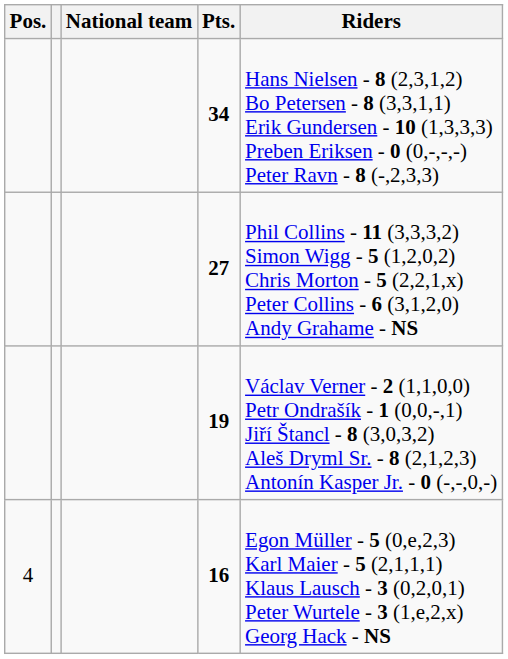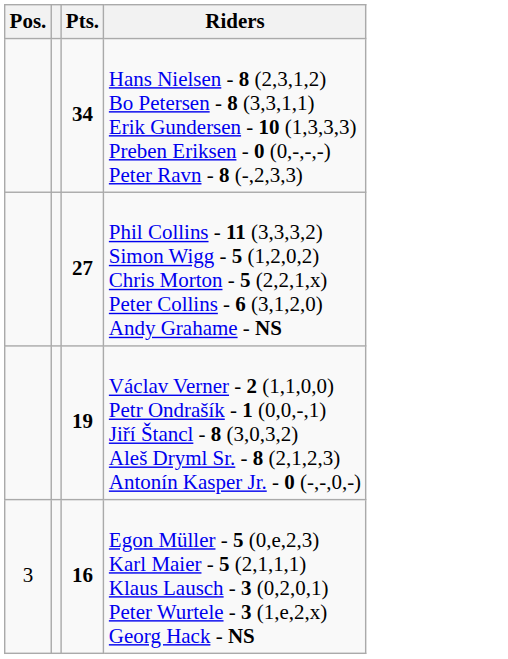- column: (129, 21)
(28, 575) 4 -> (28, 575) 3
